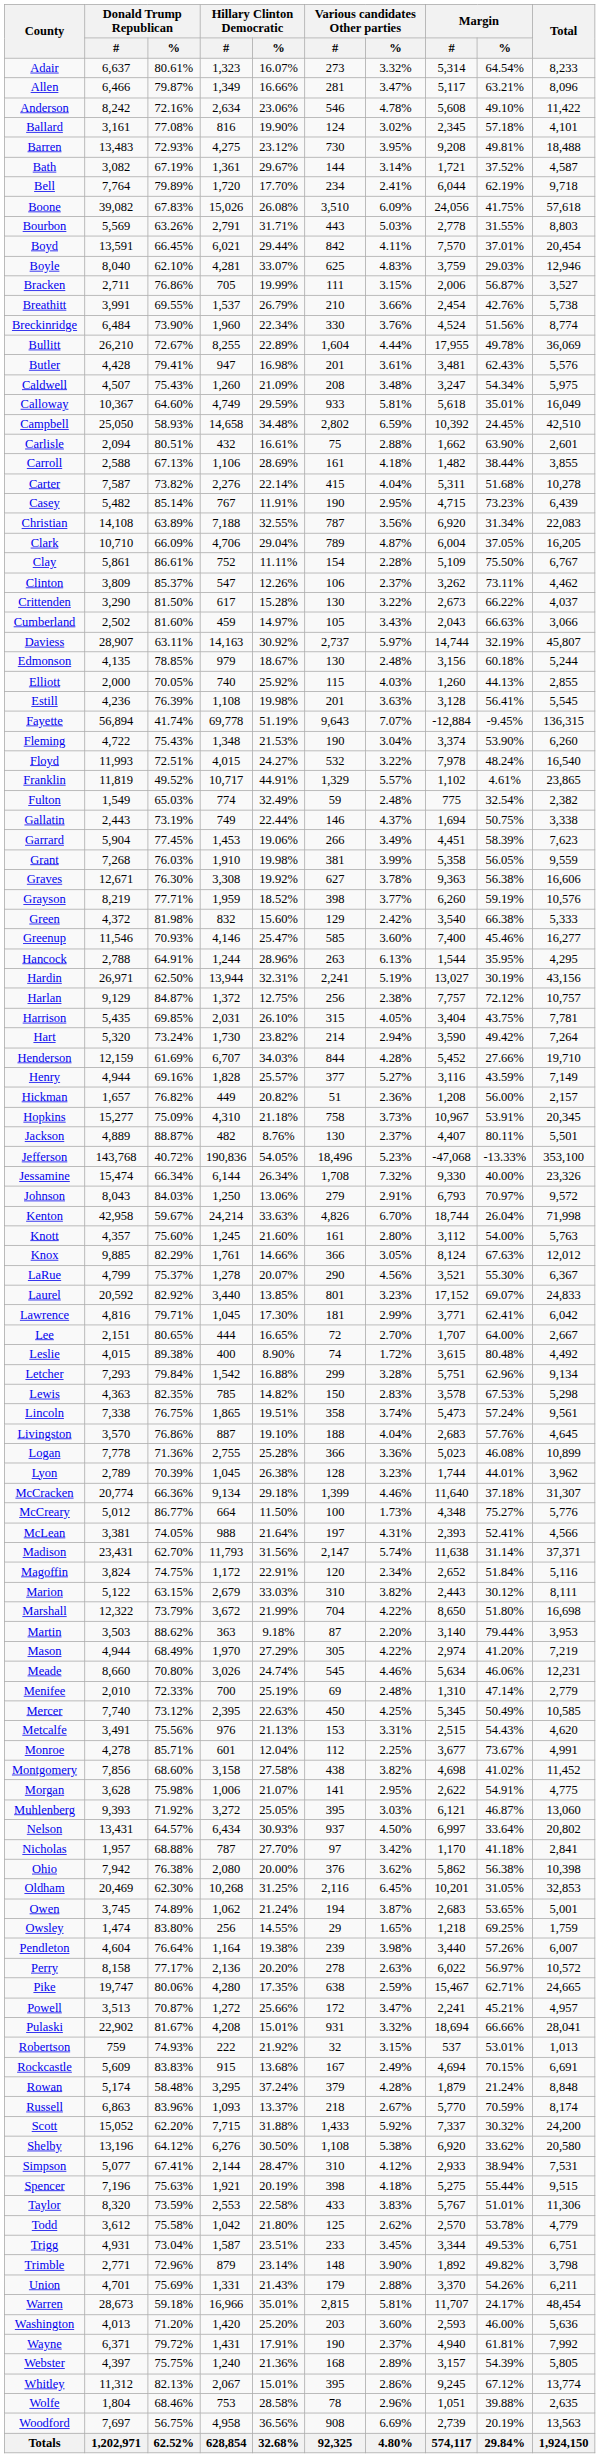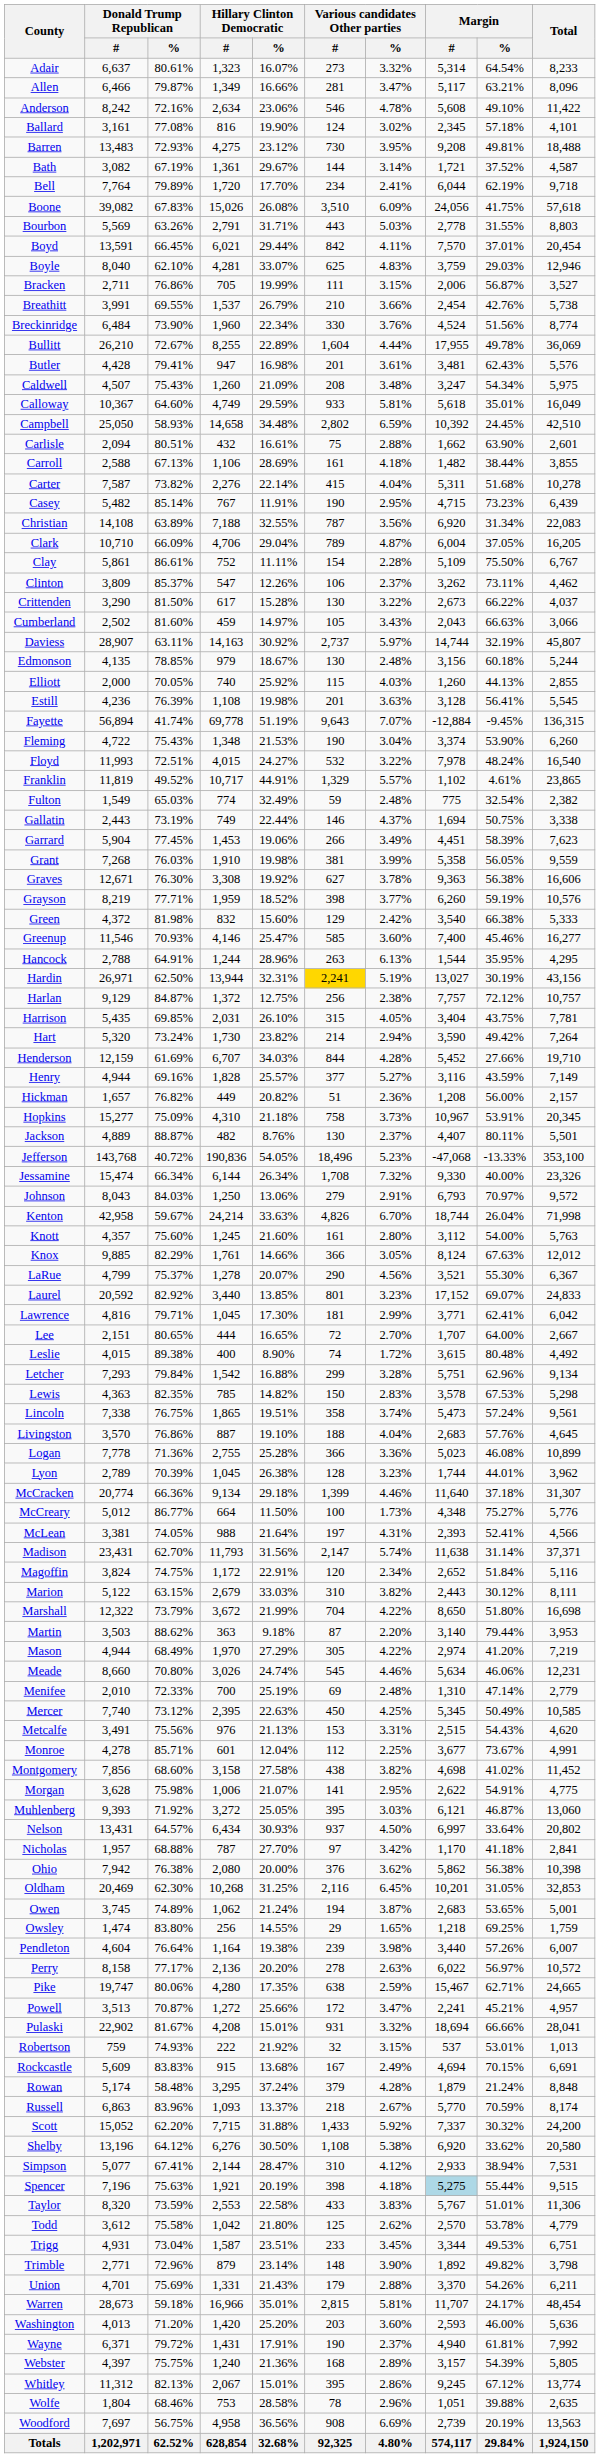(335, 978) no background -> (335, 978) gold background
(452, 2185) no background -> (452, 2185) lightblue background
